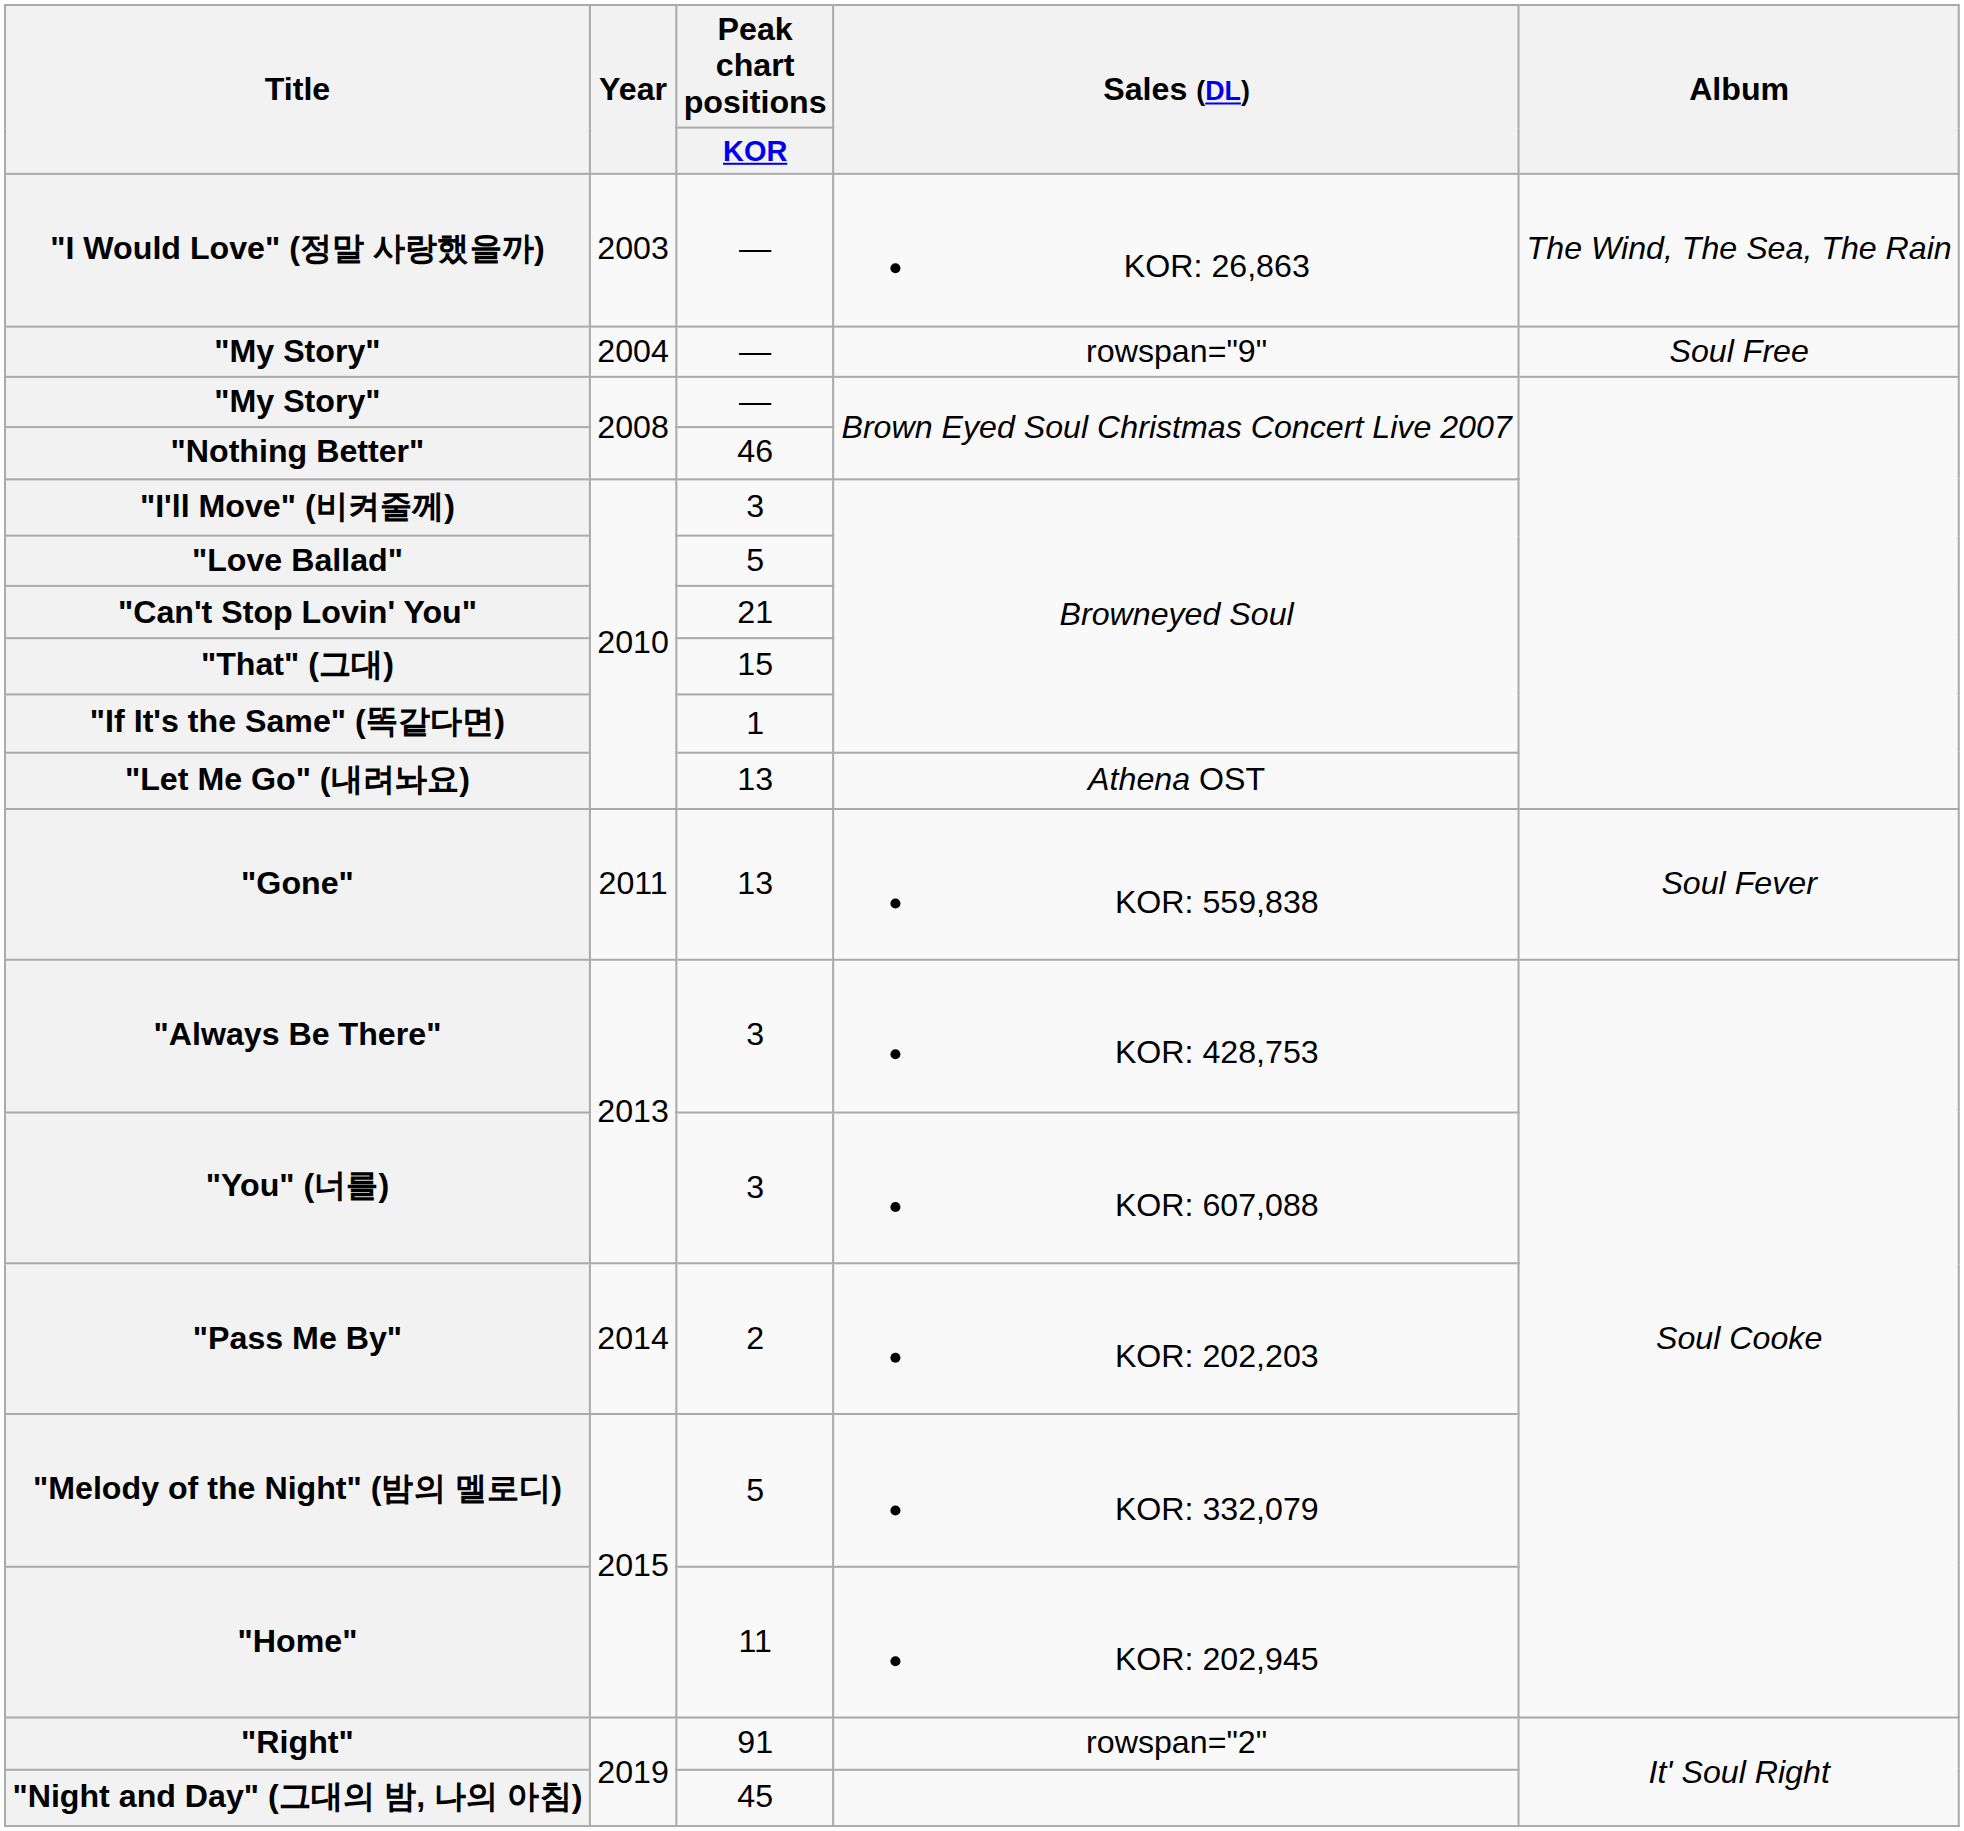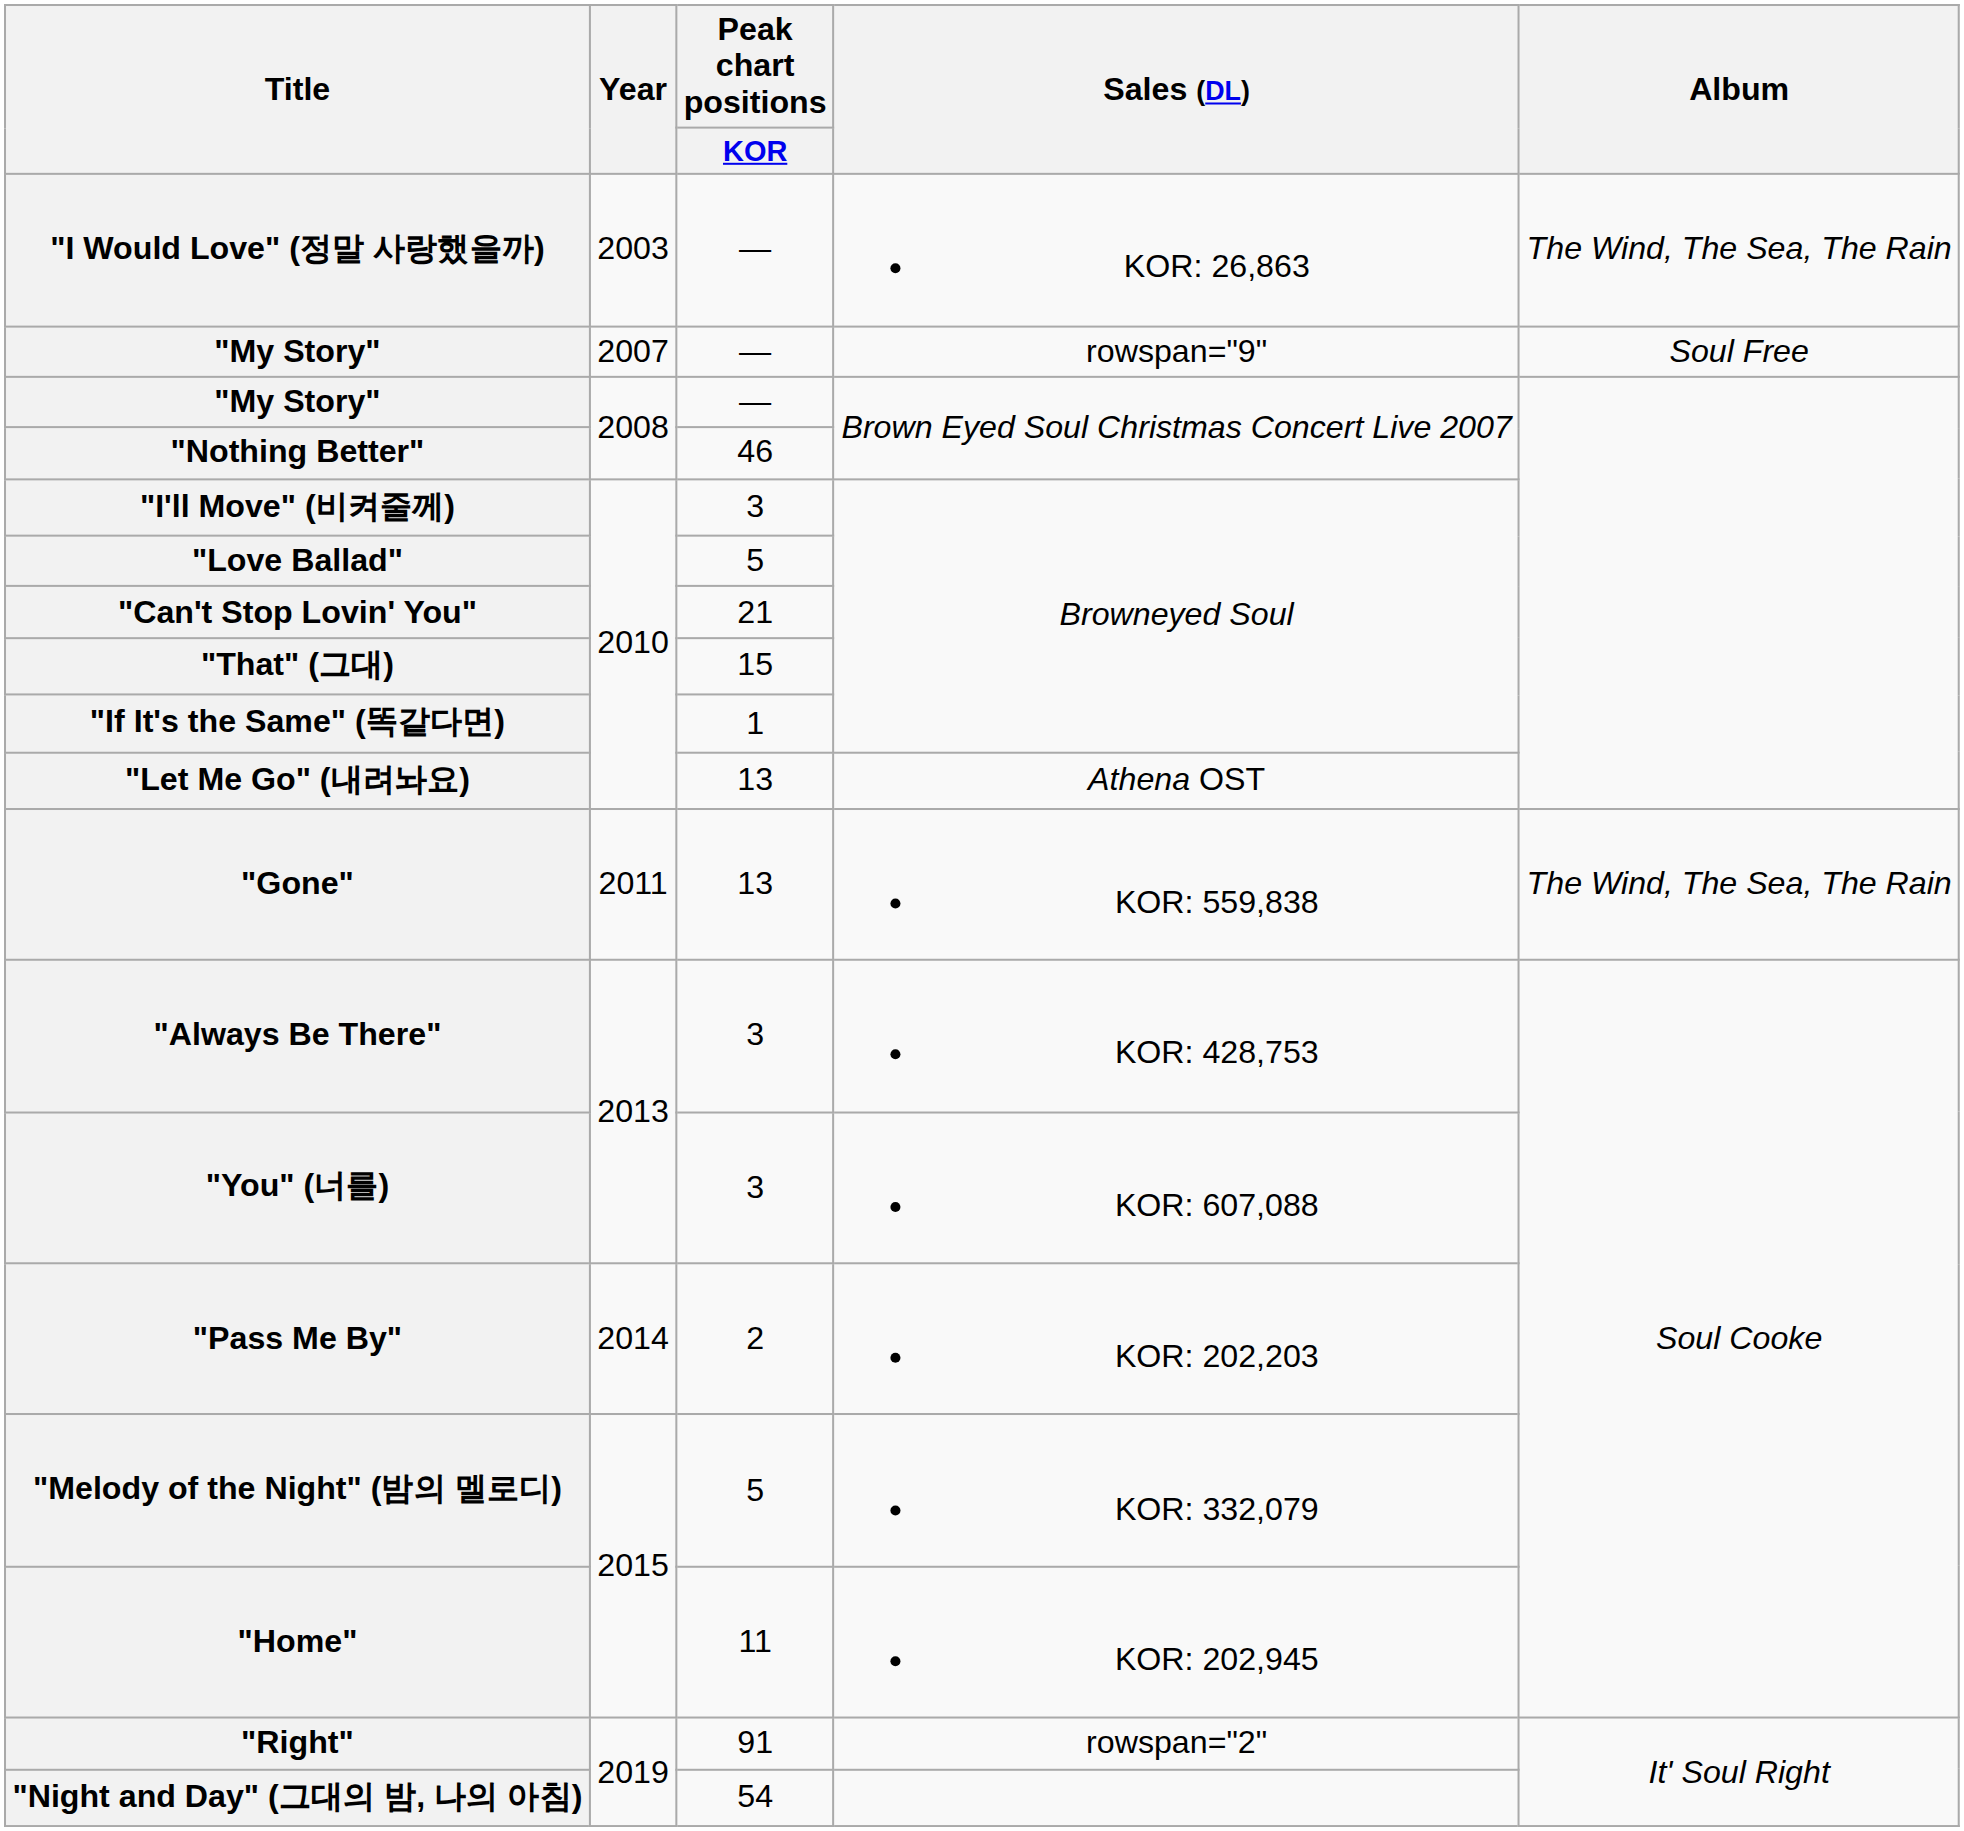(633, 350) 2004 -> (633, 350) 2007
(1739, 884) Soul Fever -> (1739, 884) The Wind, The Sea, The Rain
(755, 1796) 45 -> (755, 1796) 54
